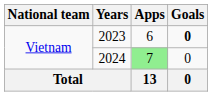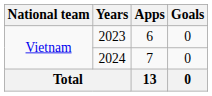(188, 36) bold -> (188, 36) normal
(150, 58) lightgreen background -> (150, 58) no background
